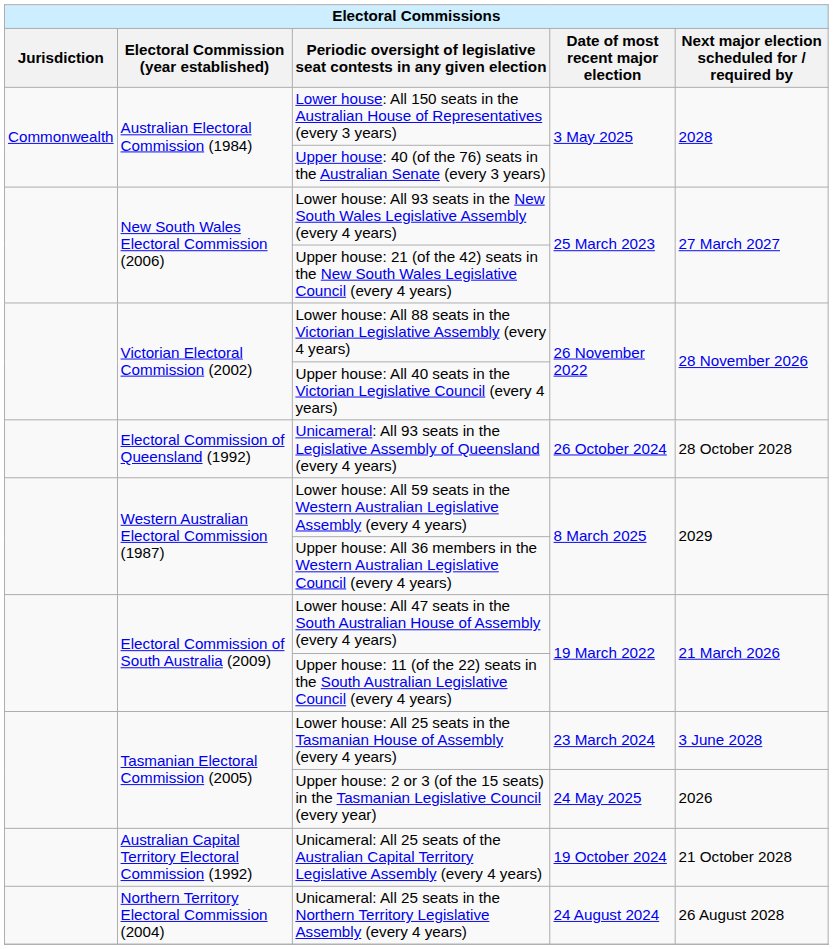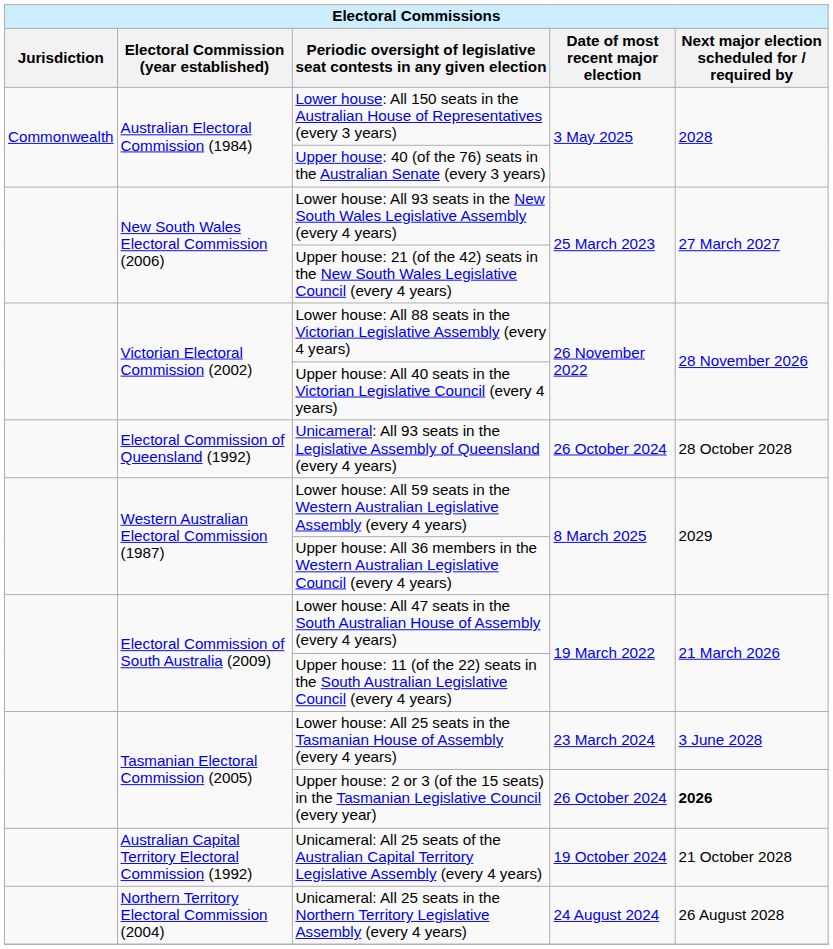(598, 798) 24 May 2025 -> (610, 798) 26 October 2024
(696, 798) normal -> (696, 798) bold
